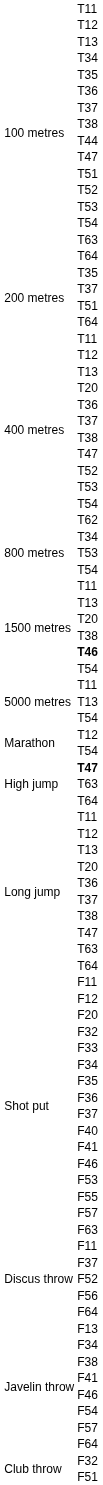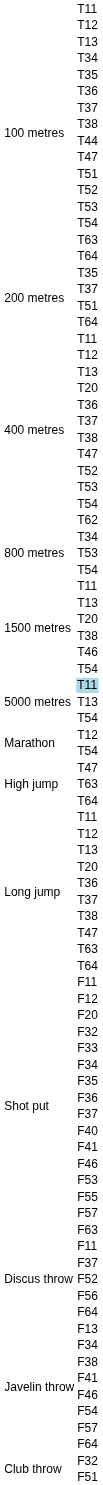(88, 652) bold -> (88, 652) normal
(87, 685) no background -> (87, 685) lightblue background
(88, 768) bold -> (88, 768) normal
